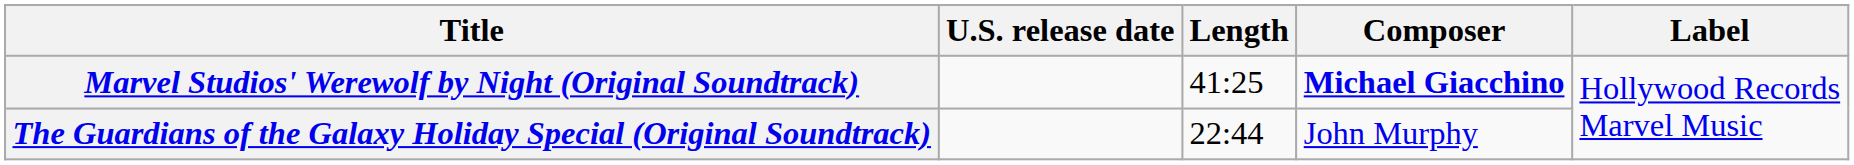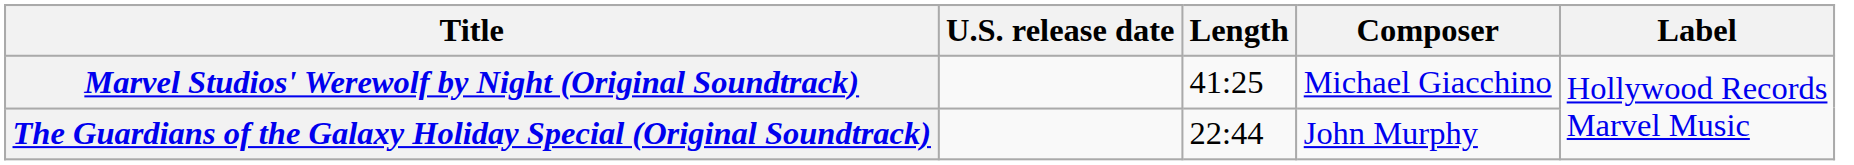(1434, 81) bold -> (1428, 81) normal
